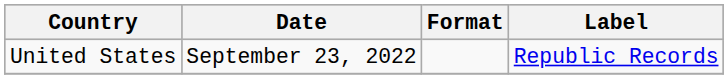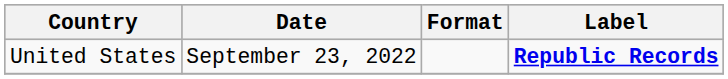(616, 57) normal -> (616, 57) bold
